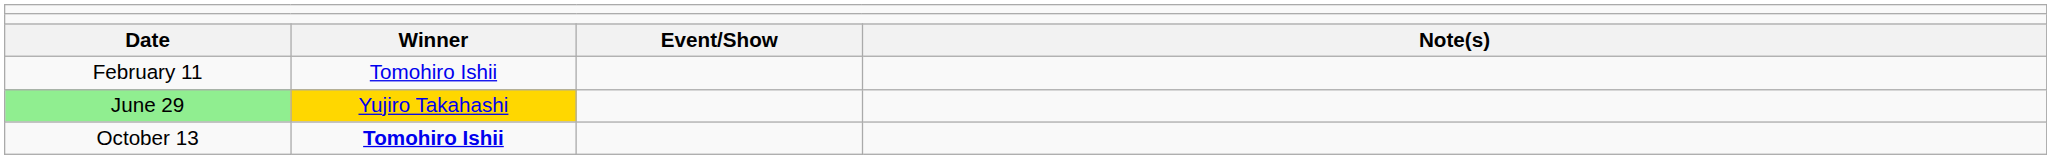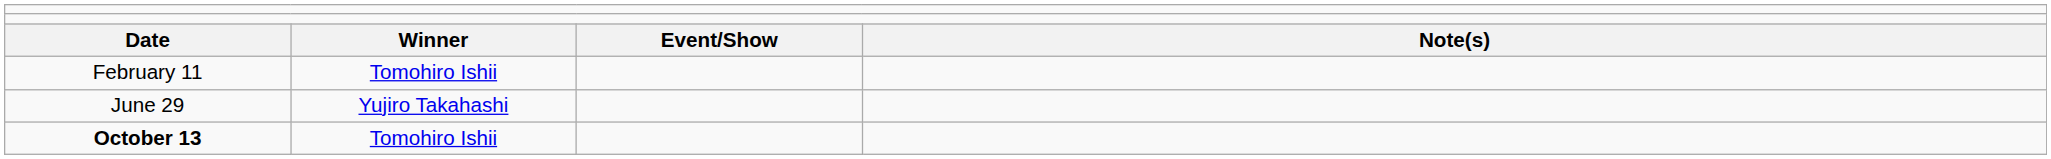(148, 105) lightgreen background -> (148, 105) no background
(433, 105) gold background -> (433, 105) no background
(148, 138) normal -> (148, 138) bold
(433, 138) bold -> (433, 138) normal
